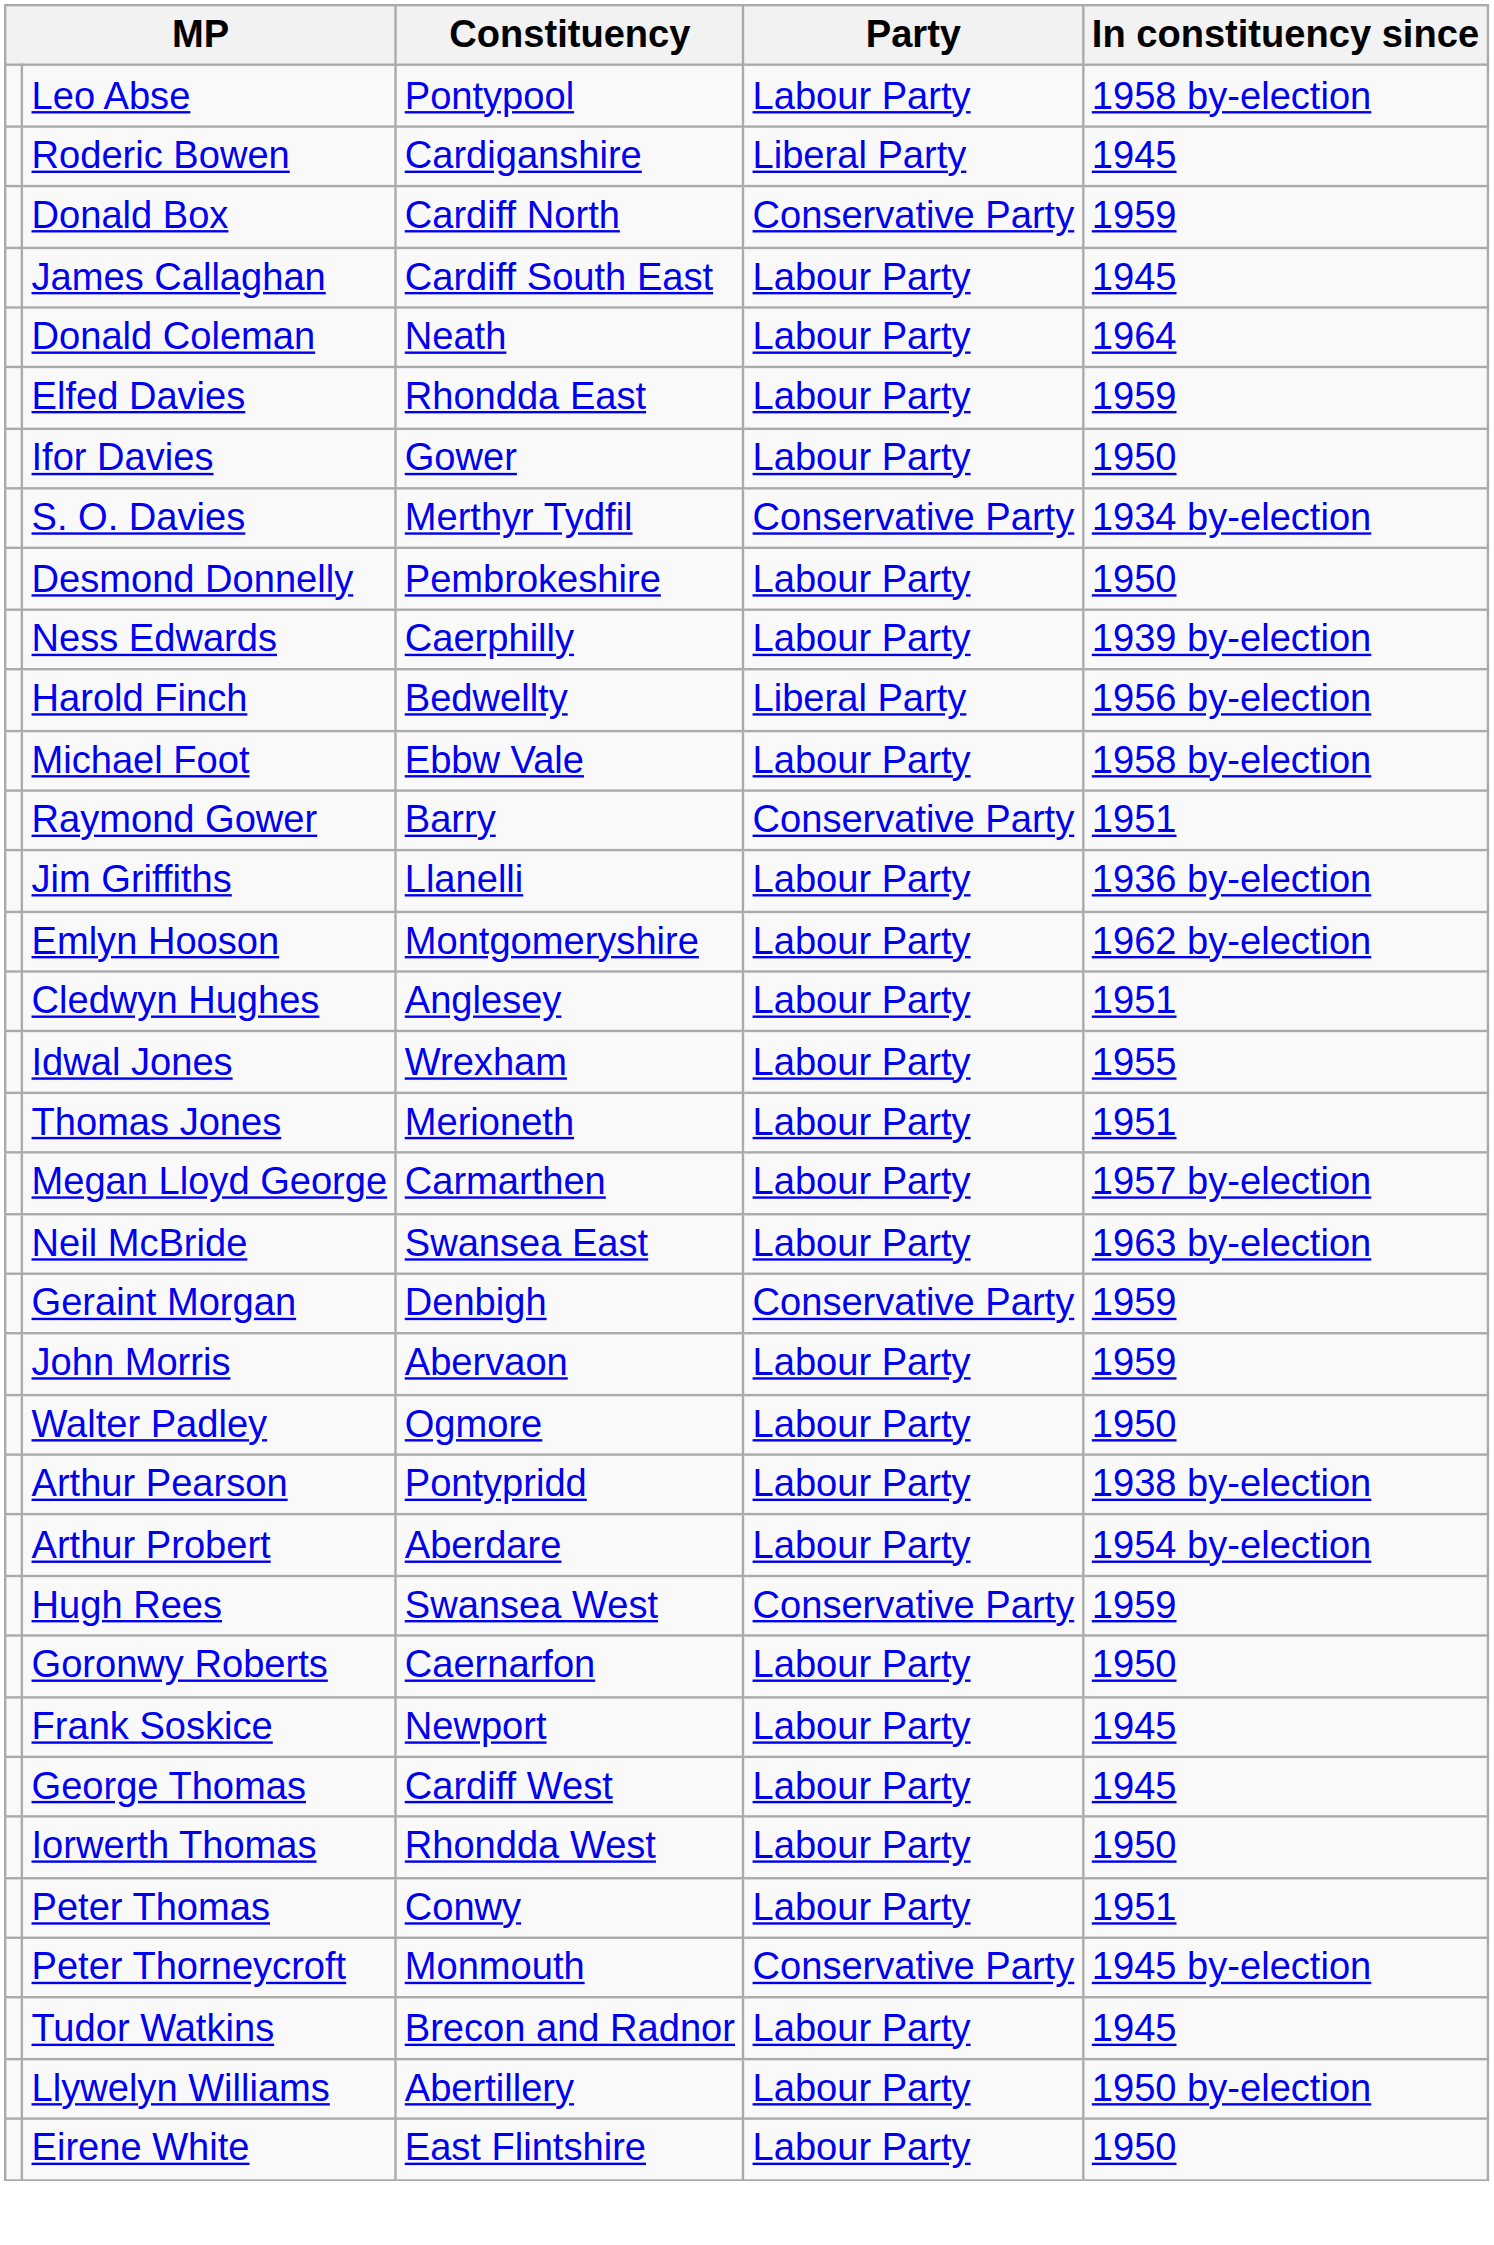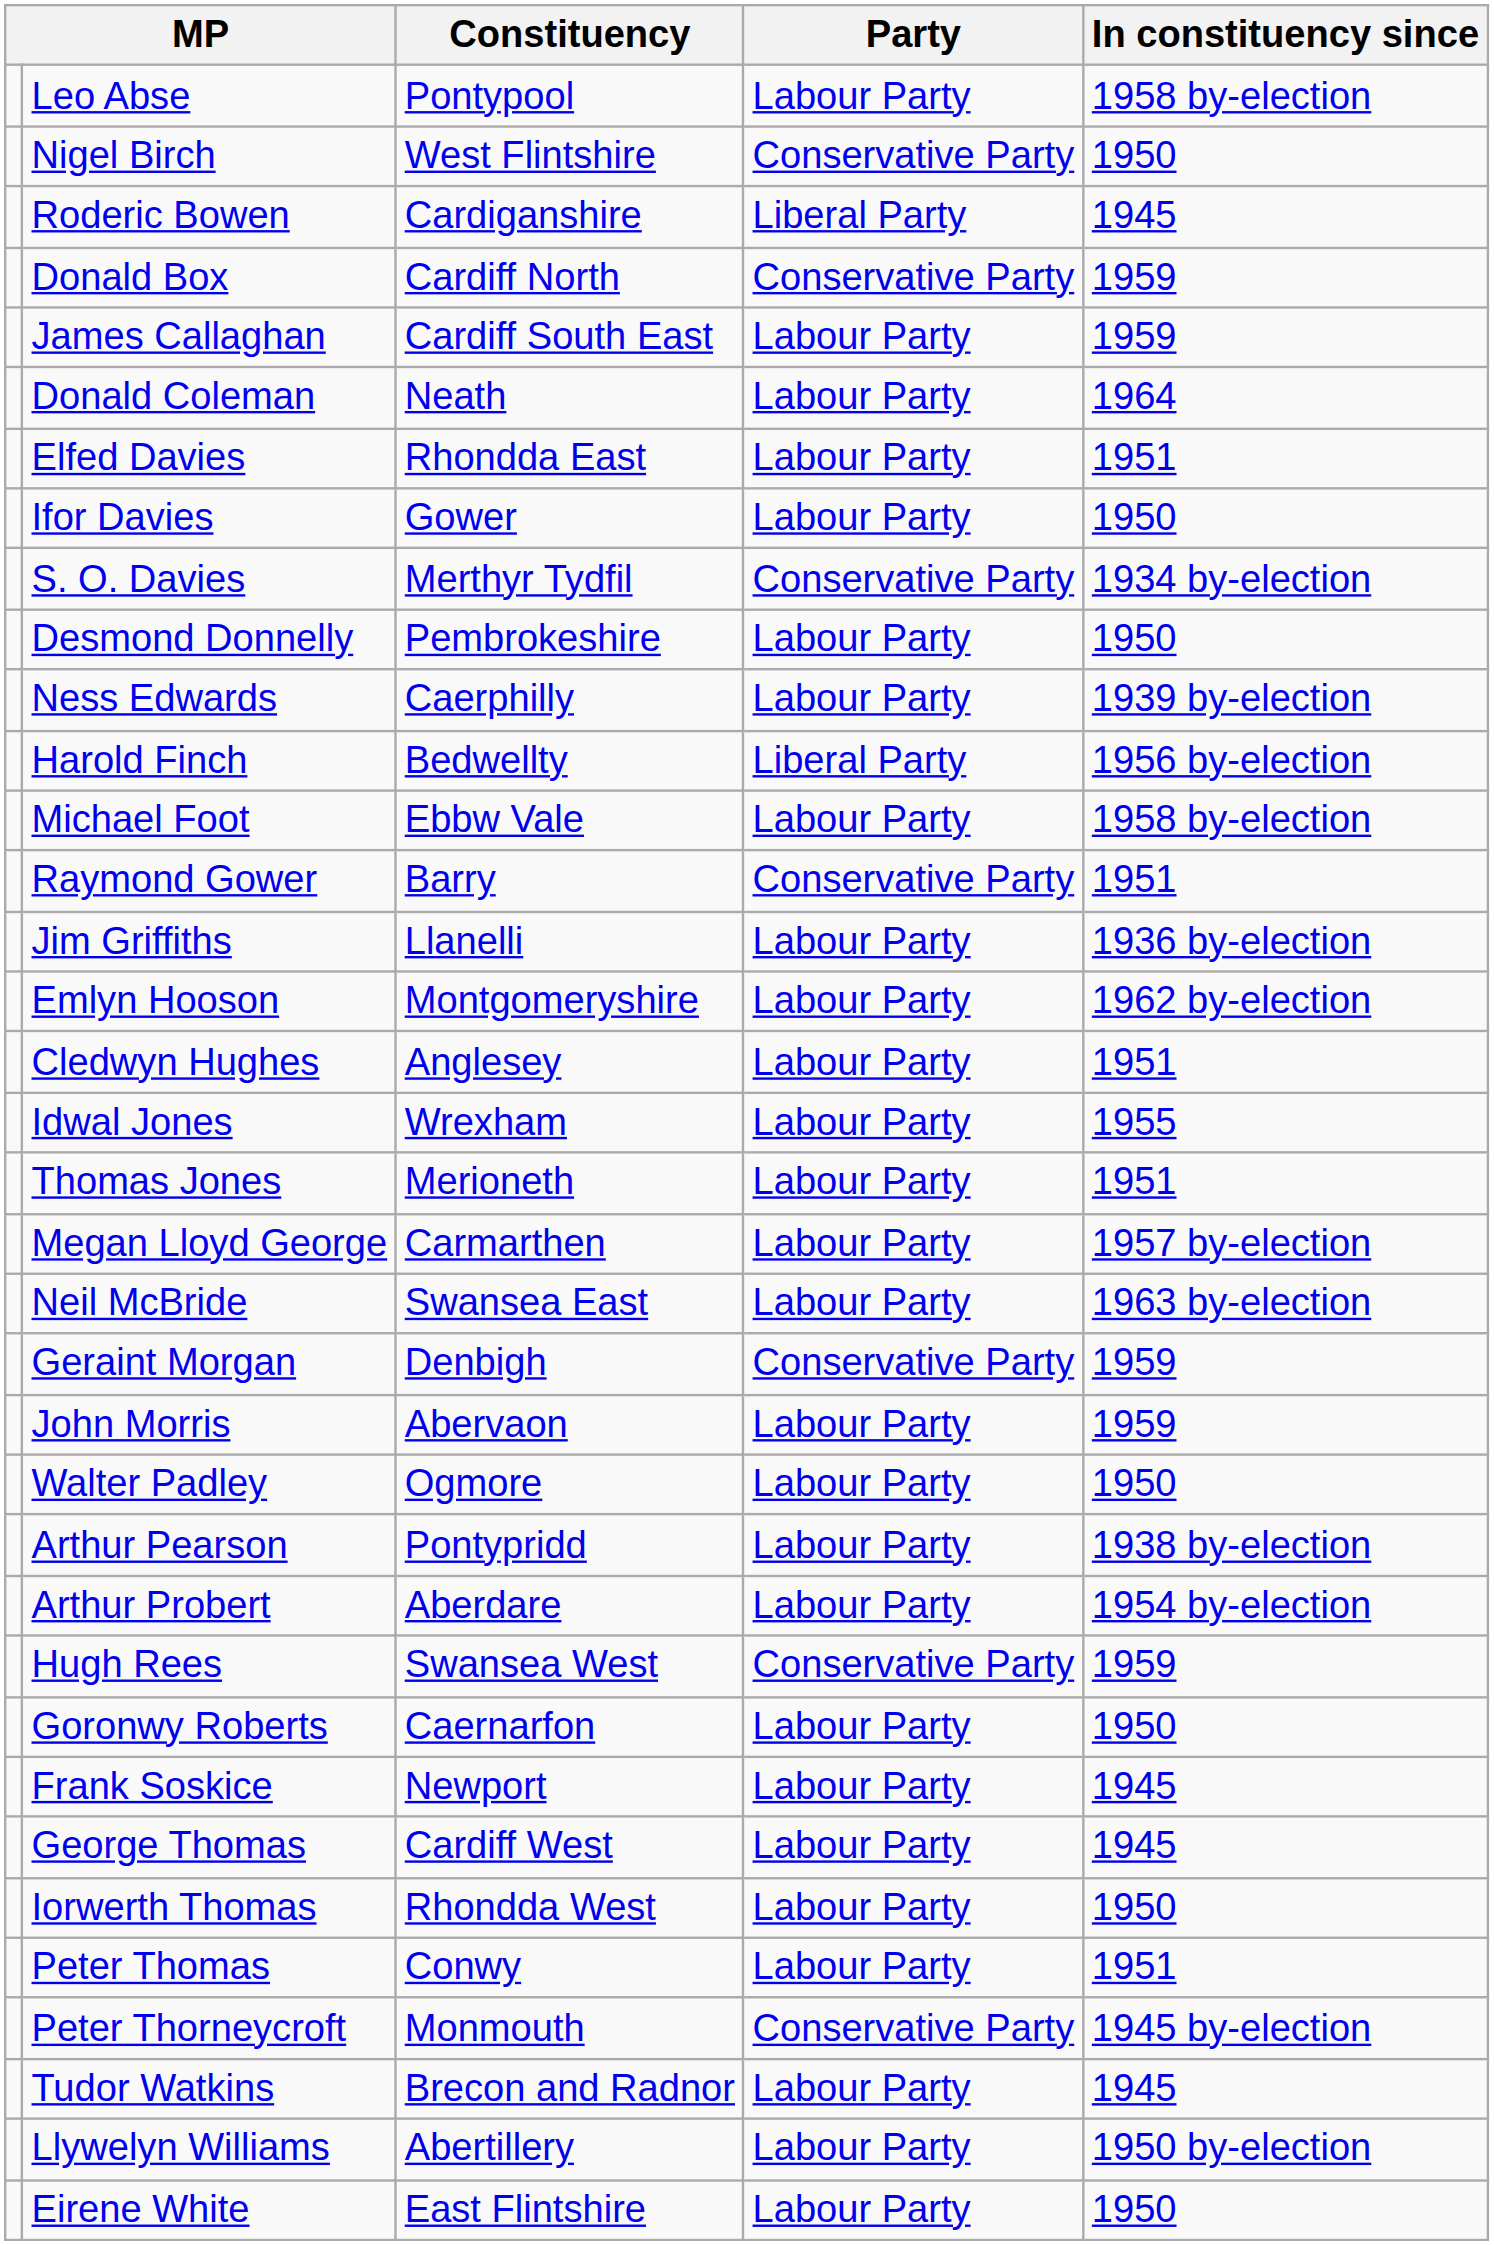+ row: (124, 155)
(1134, 276) 1945 -> (1134, 336) 1959
(1134, 397) 1959 -> (1134, 457) 1951
